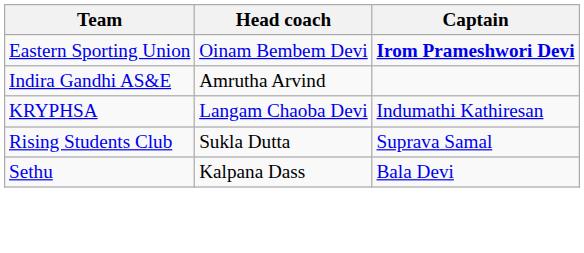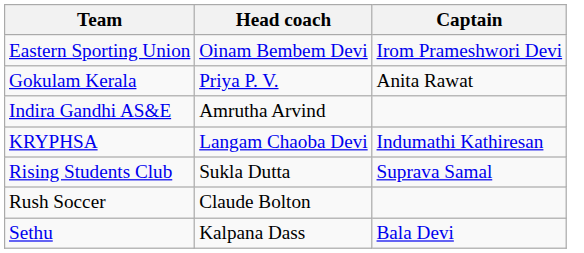(476, 50) bold -> (469, 50) normal
+ row: (73, 80)
+ row: (57, 202)
